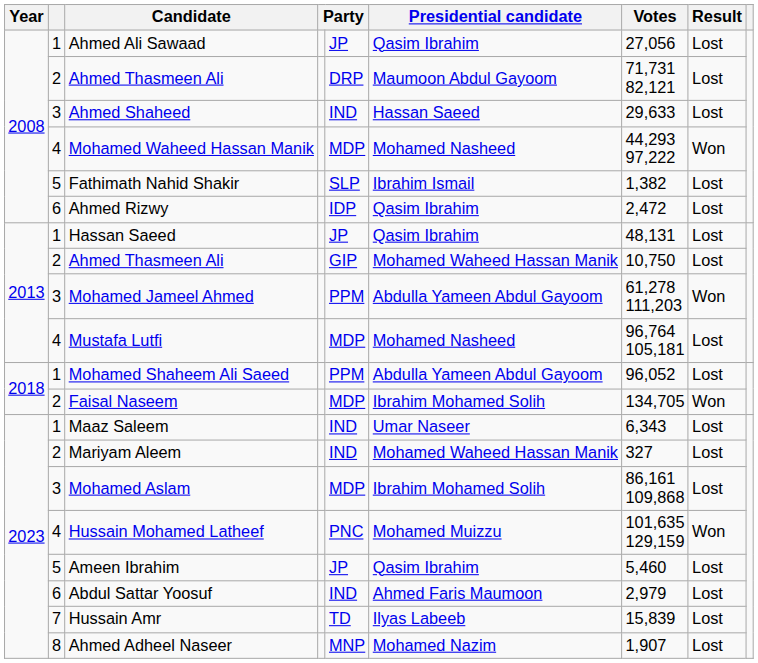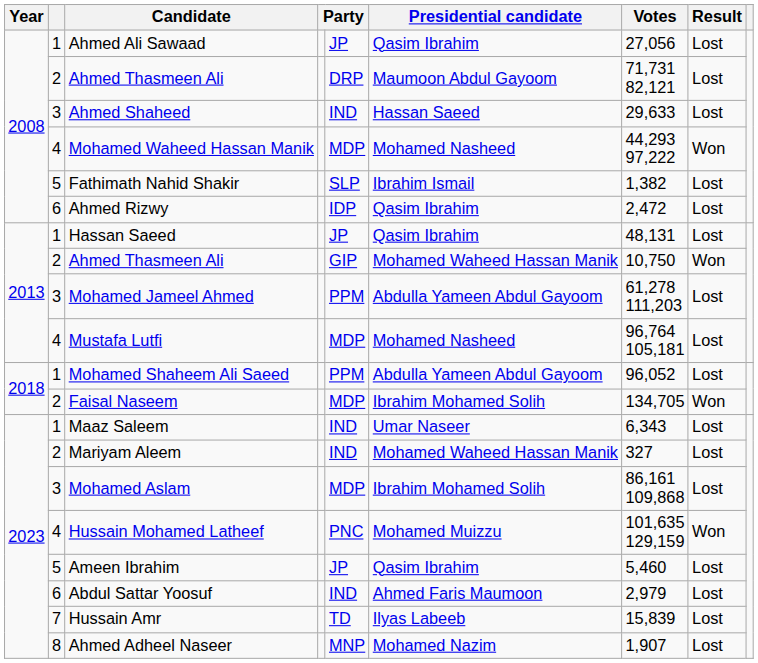(707, 261) Lost -> (709, 261) Won
(709, 296) Won -> (707, 296) Lost
